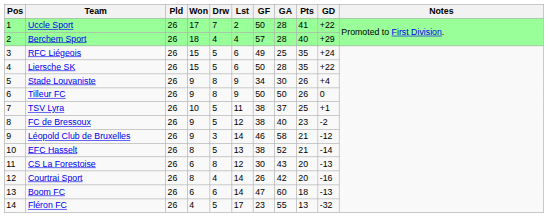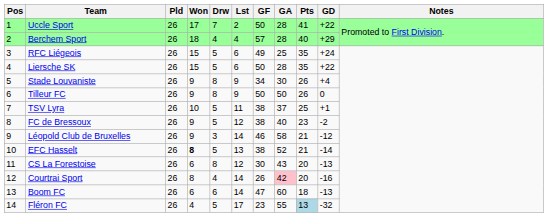(192, 150) normal -> (192, 150) bold
(282, 178) no background -> (282, 178) pink background
(303, 206) no background -> (303, 206) lightblue background
